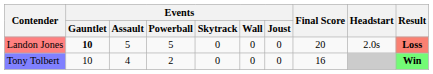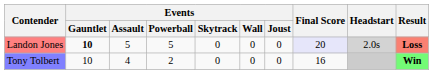(320, 45) no background -> (320, 45) lavender background
(372, 45) no background -> (372, 45) lightgrey background
